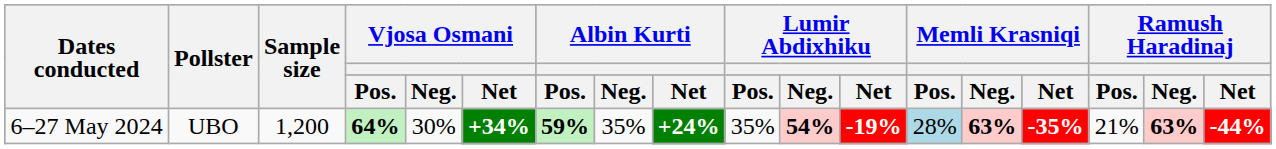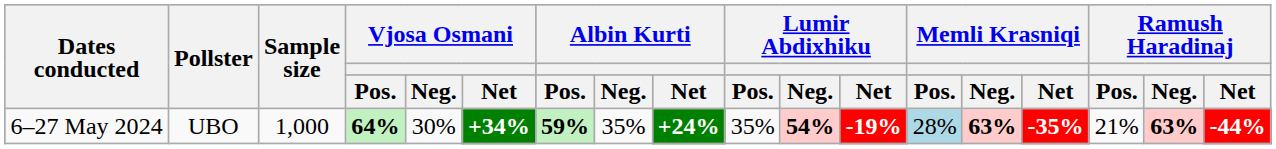(302, 127) 1,200 -> (302, 127) 1,000
